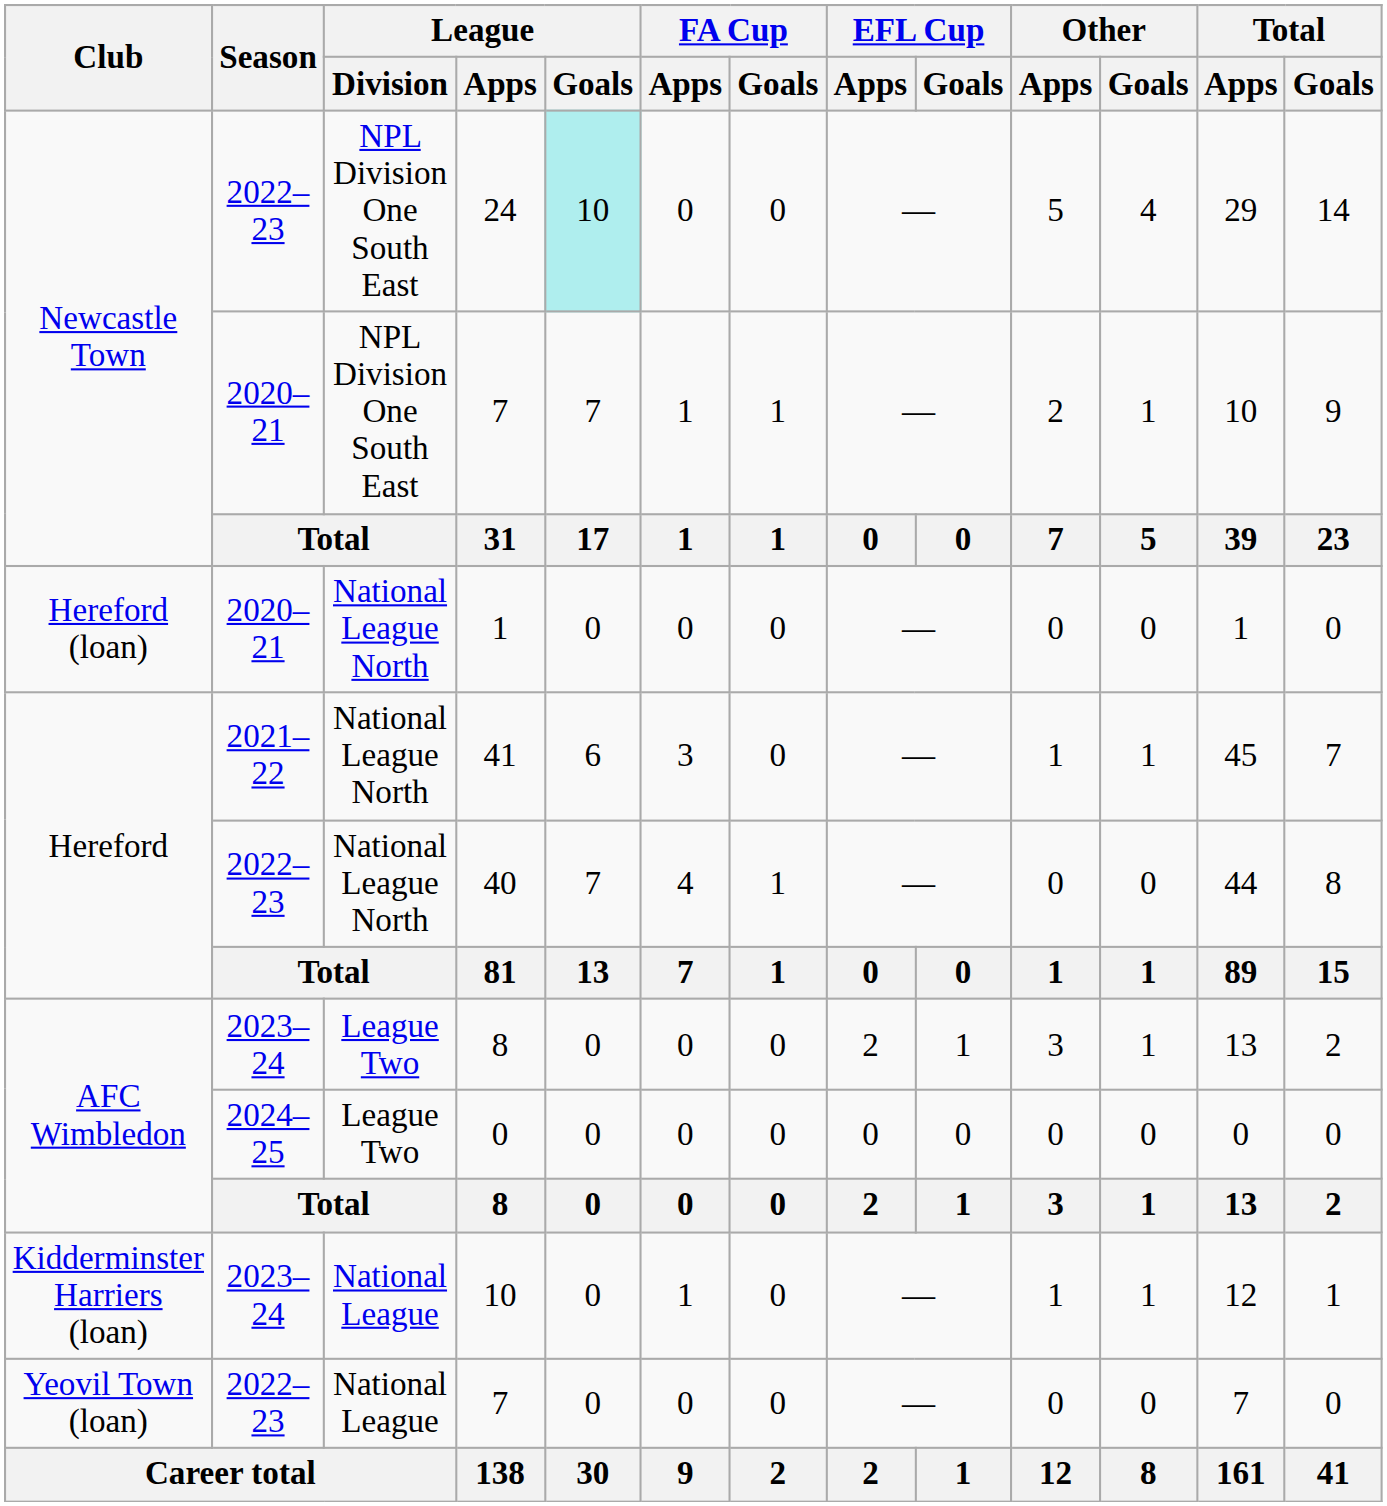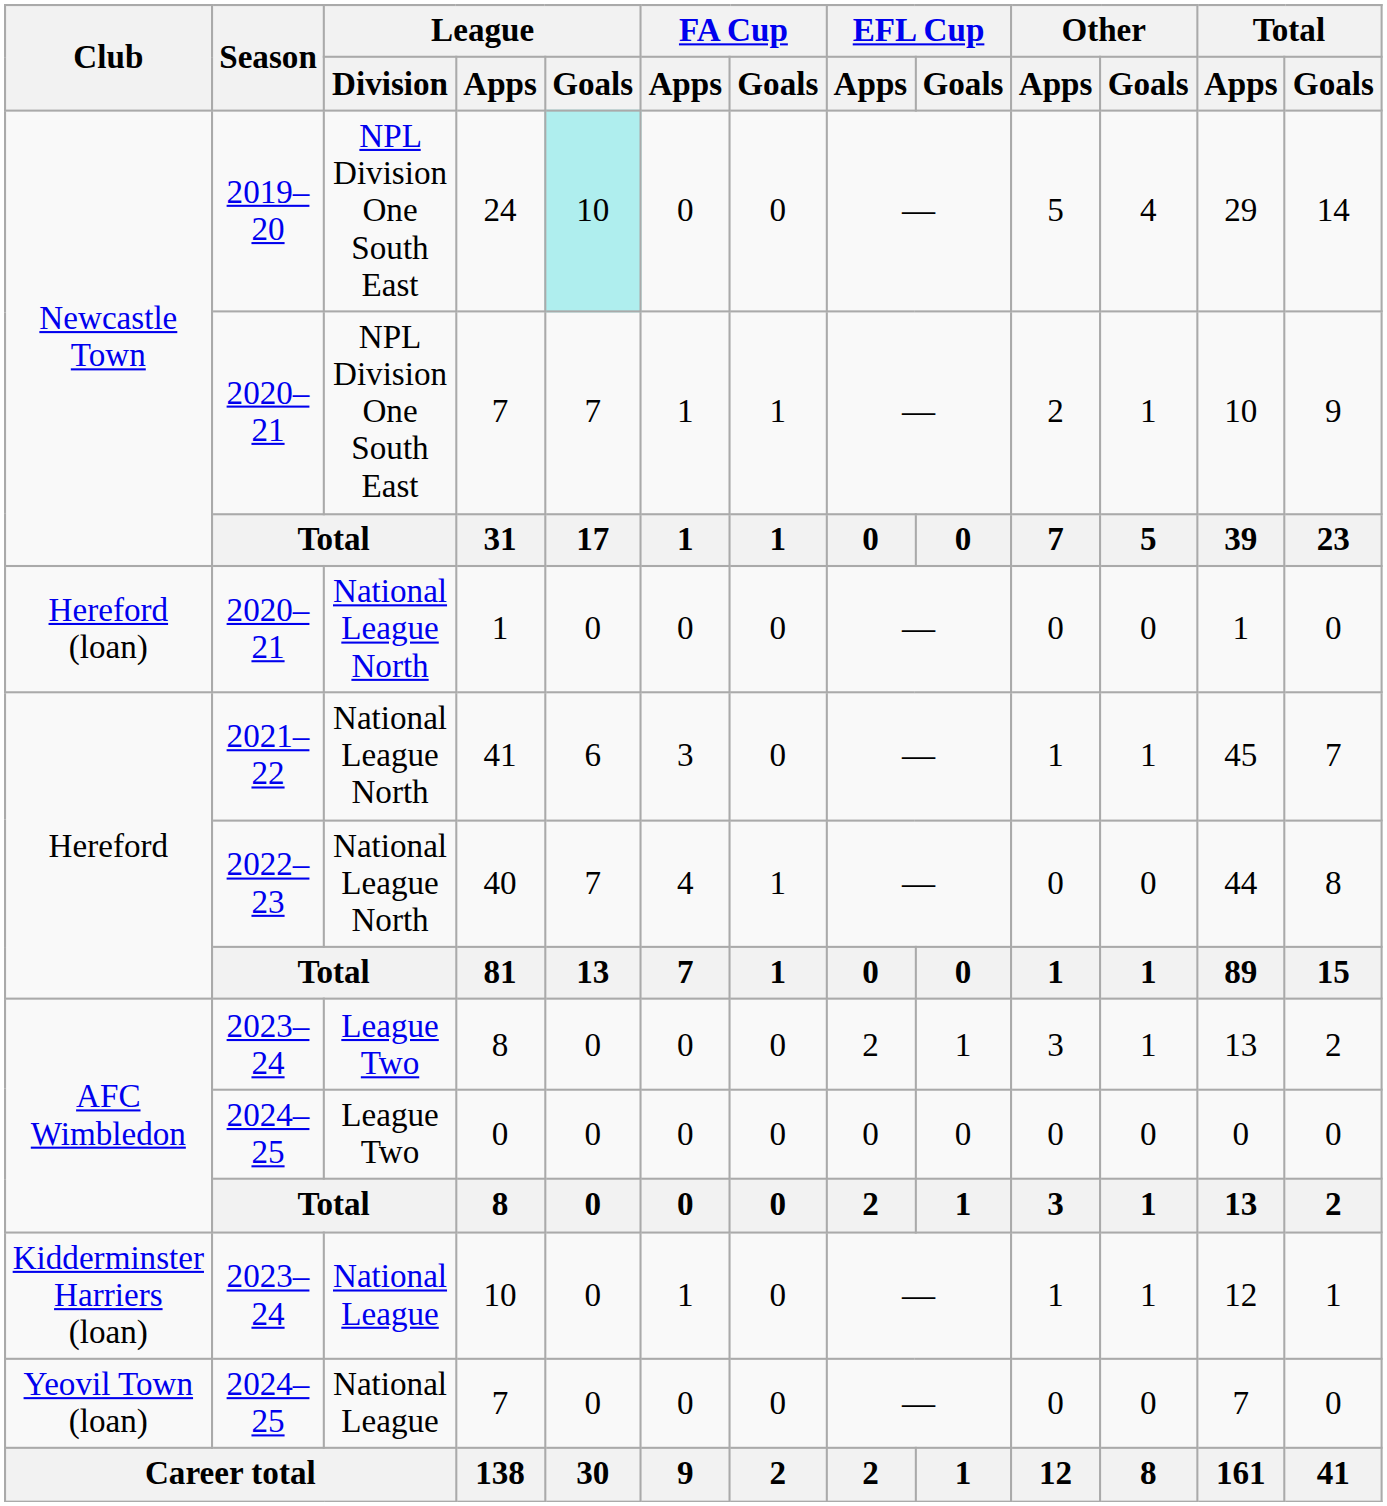(268, 210) 2022–23 -> (268, 210) 2019–20
(268, 1402) 2022–23 -> (268, 1402) 2024–25
